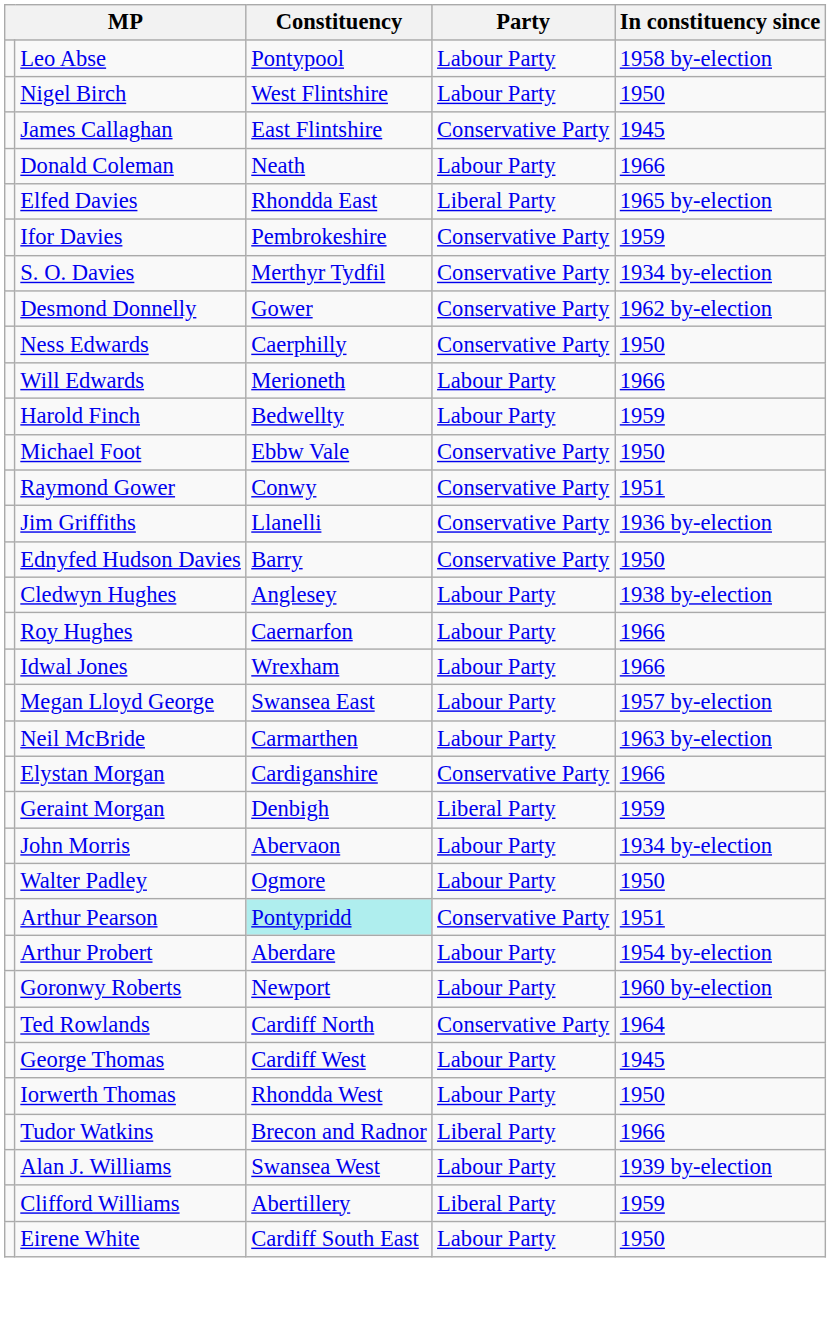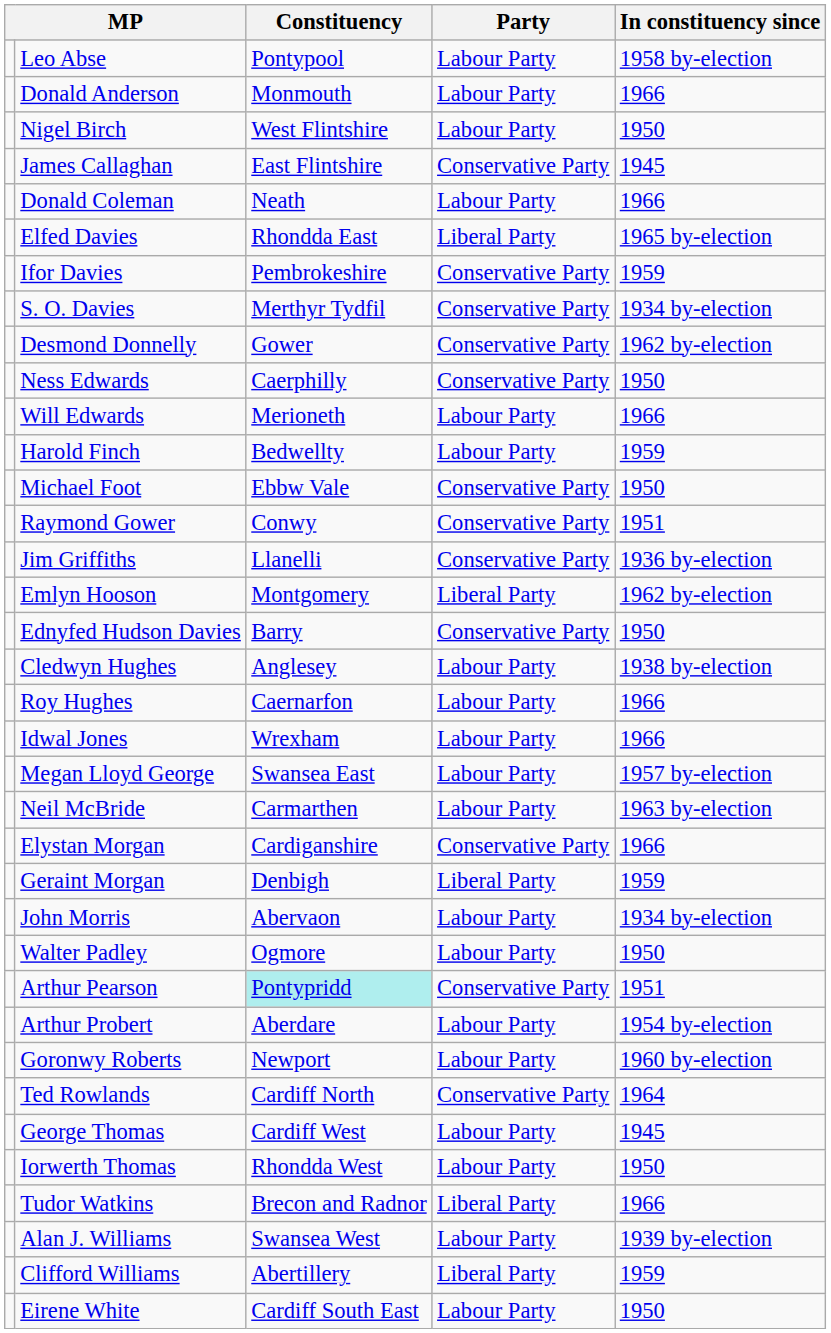+ row: (100, 93)
+ row: (88, 594)
